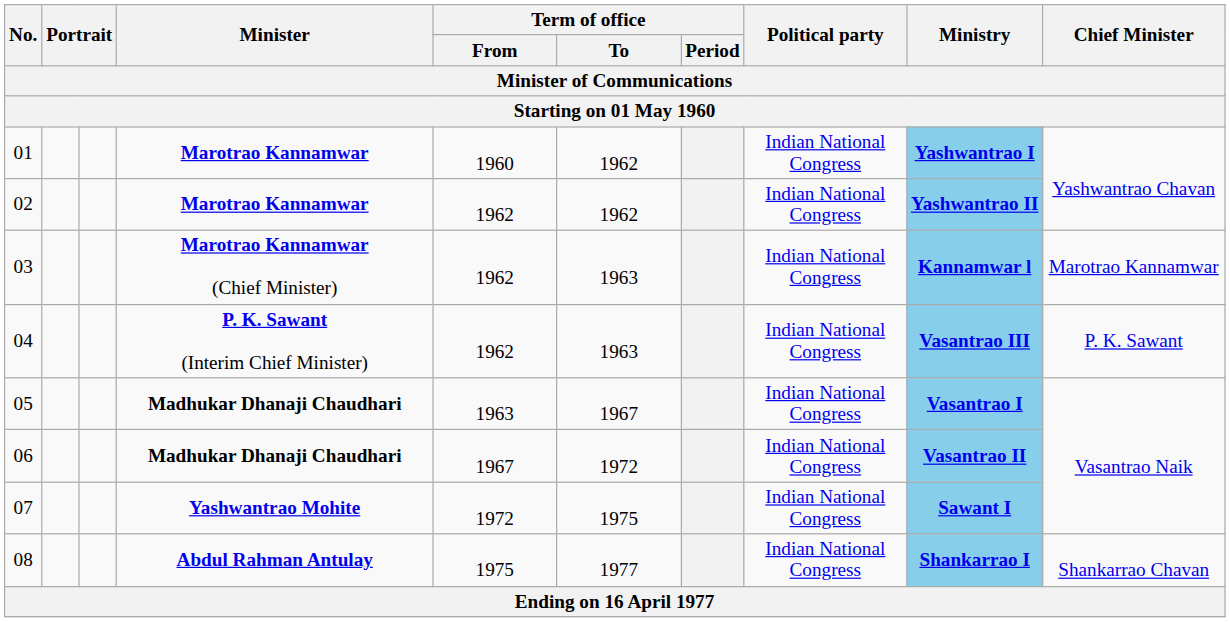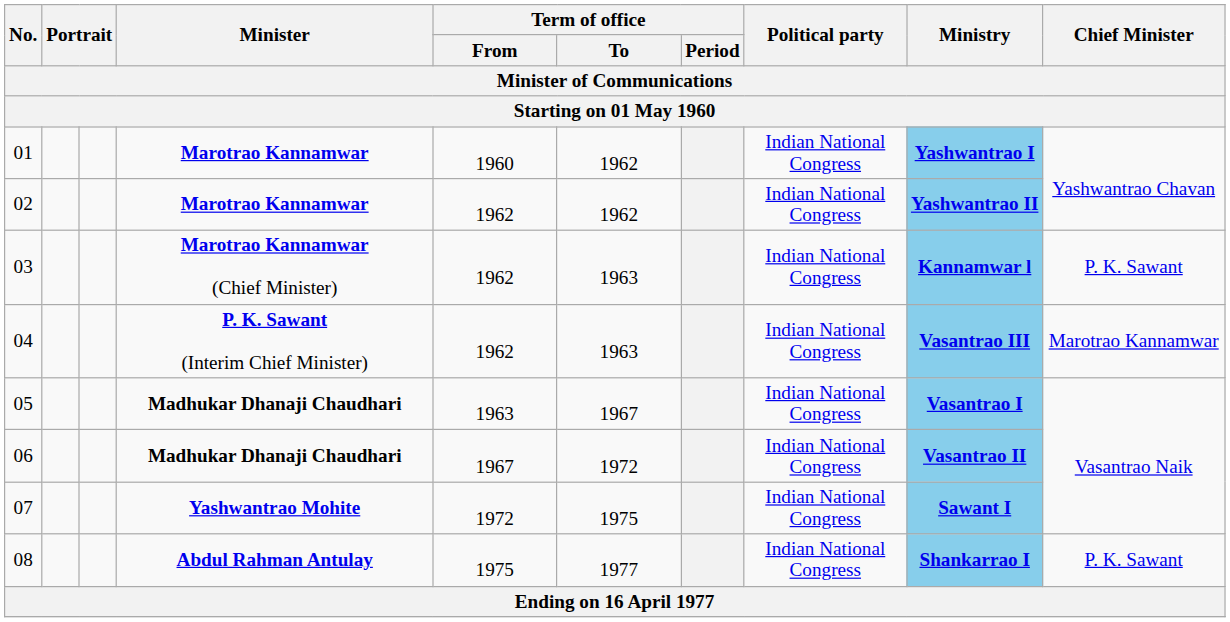(1134, 267) Marotrao Kannamwar -> (1134, 267) P. K. Sawant
(1134, 340) P. K. Sawant -> (1134, 340) Marotrao Kannamwar
(1134, 570) Shankarrao Chavan -> (1134, 559) P. K. Sawant
